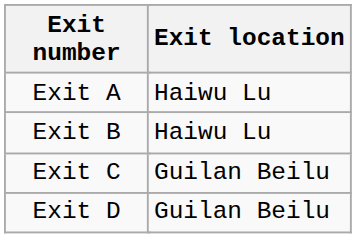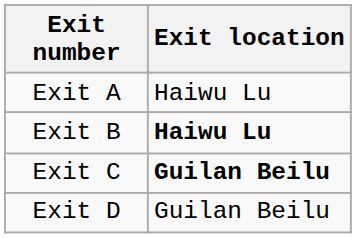(213, 133) normal -> (213, 133) bold
(242, 173) normal -> (242, 173) bold
